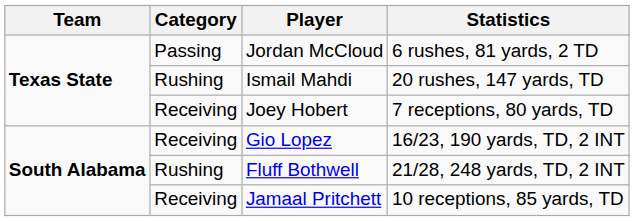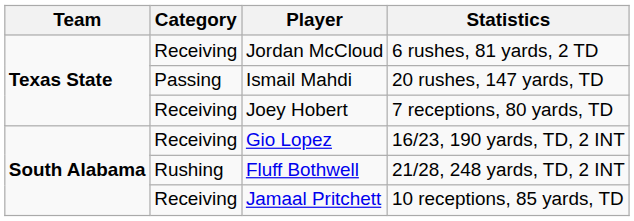(188, 50) Passing -> (196, 50) Receiving
(189, 80) Rushing -> (188, 80) Passing
